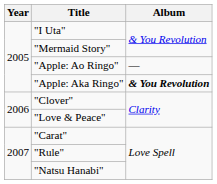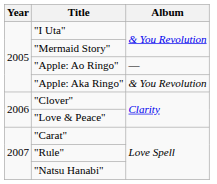(169, 83) bold -> (168, 83) normal
